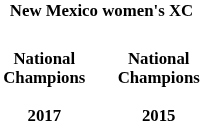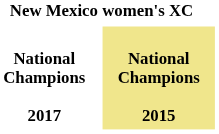(159, 87) no background -> (159, 87) khaki background
